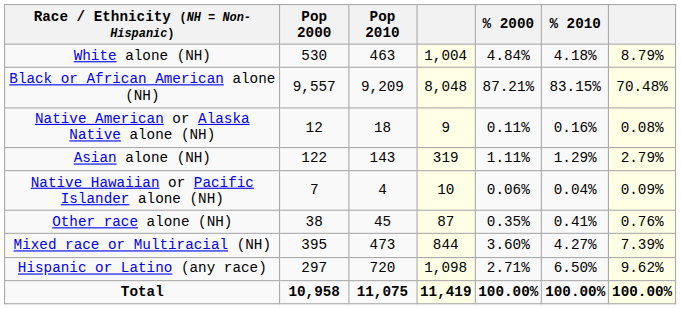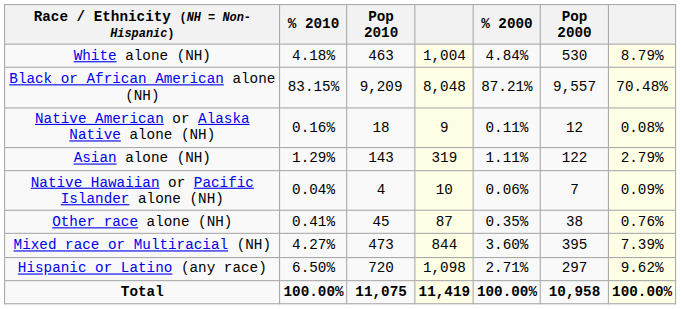columns swapped: (314, 24) <-> (575, 24)
